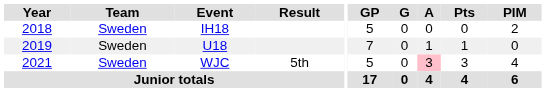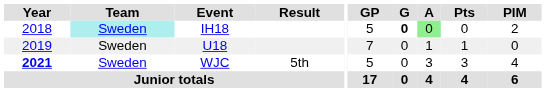(122, 29) no background -> (122, 29) paleturquoise background
(404, 29) normal -> (404, 29) bold
(429, 29) no background -> (429, 29) lightgreen background
(37, 62) normal -> (37, 62) bold
(429, 62) pink background -> (429, 62) no background
